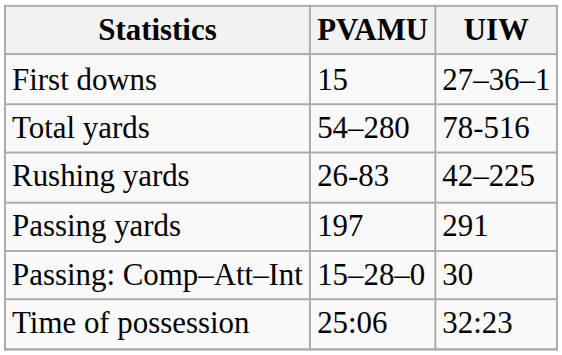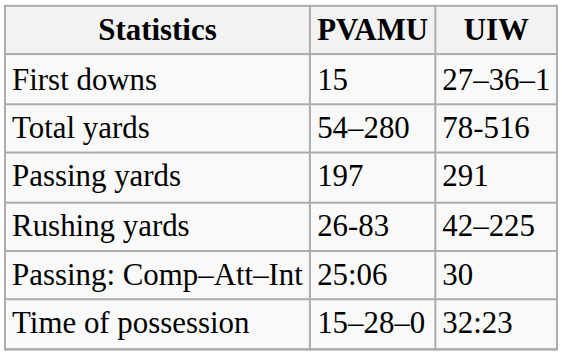rows swapped: (101, 176) <-> (97, 225)
(371, 274) 15–28–0 -> (352, 274) 25:06
(352, 323) 25:06 -> (371, 323) 15–28–0
